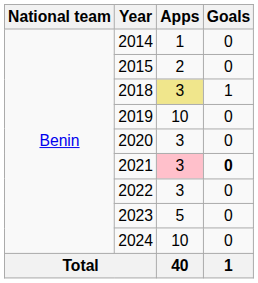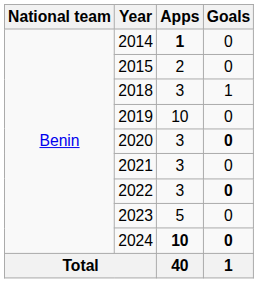(180, 41) normal -> (180, 41) bold
(180, 91) khaki background -> (180, 91) no background
(228, 141) normal -> (228, 141) bold
(180, 166) pink background -> (180, 166) no background
(228, 166) bold -> (228, 166) normal
(228, 191) normal -> (228, 191) bold
(180, 240) normal -> (180, 240) bold
(228, 240) normal -> (228, 240) bold
